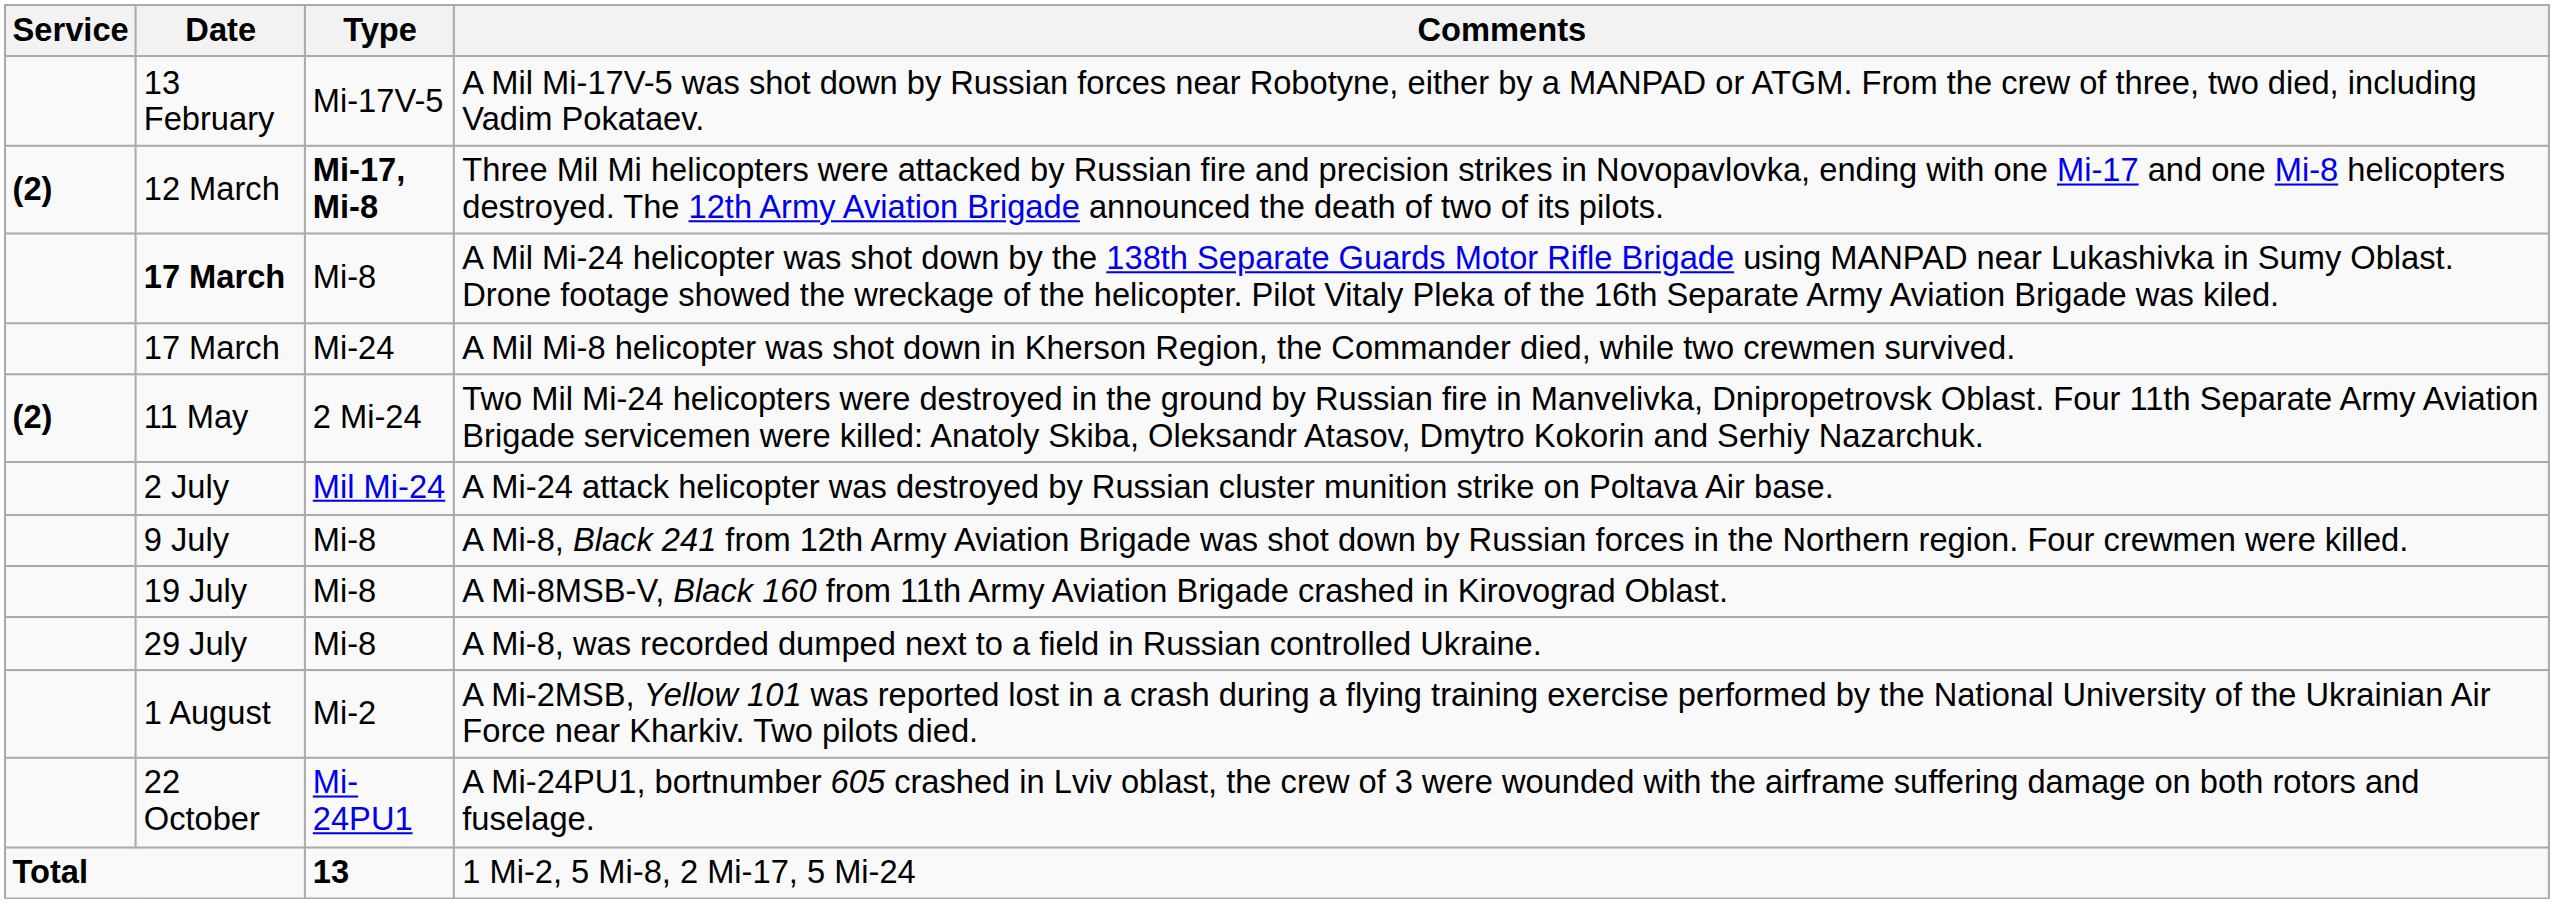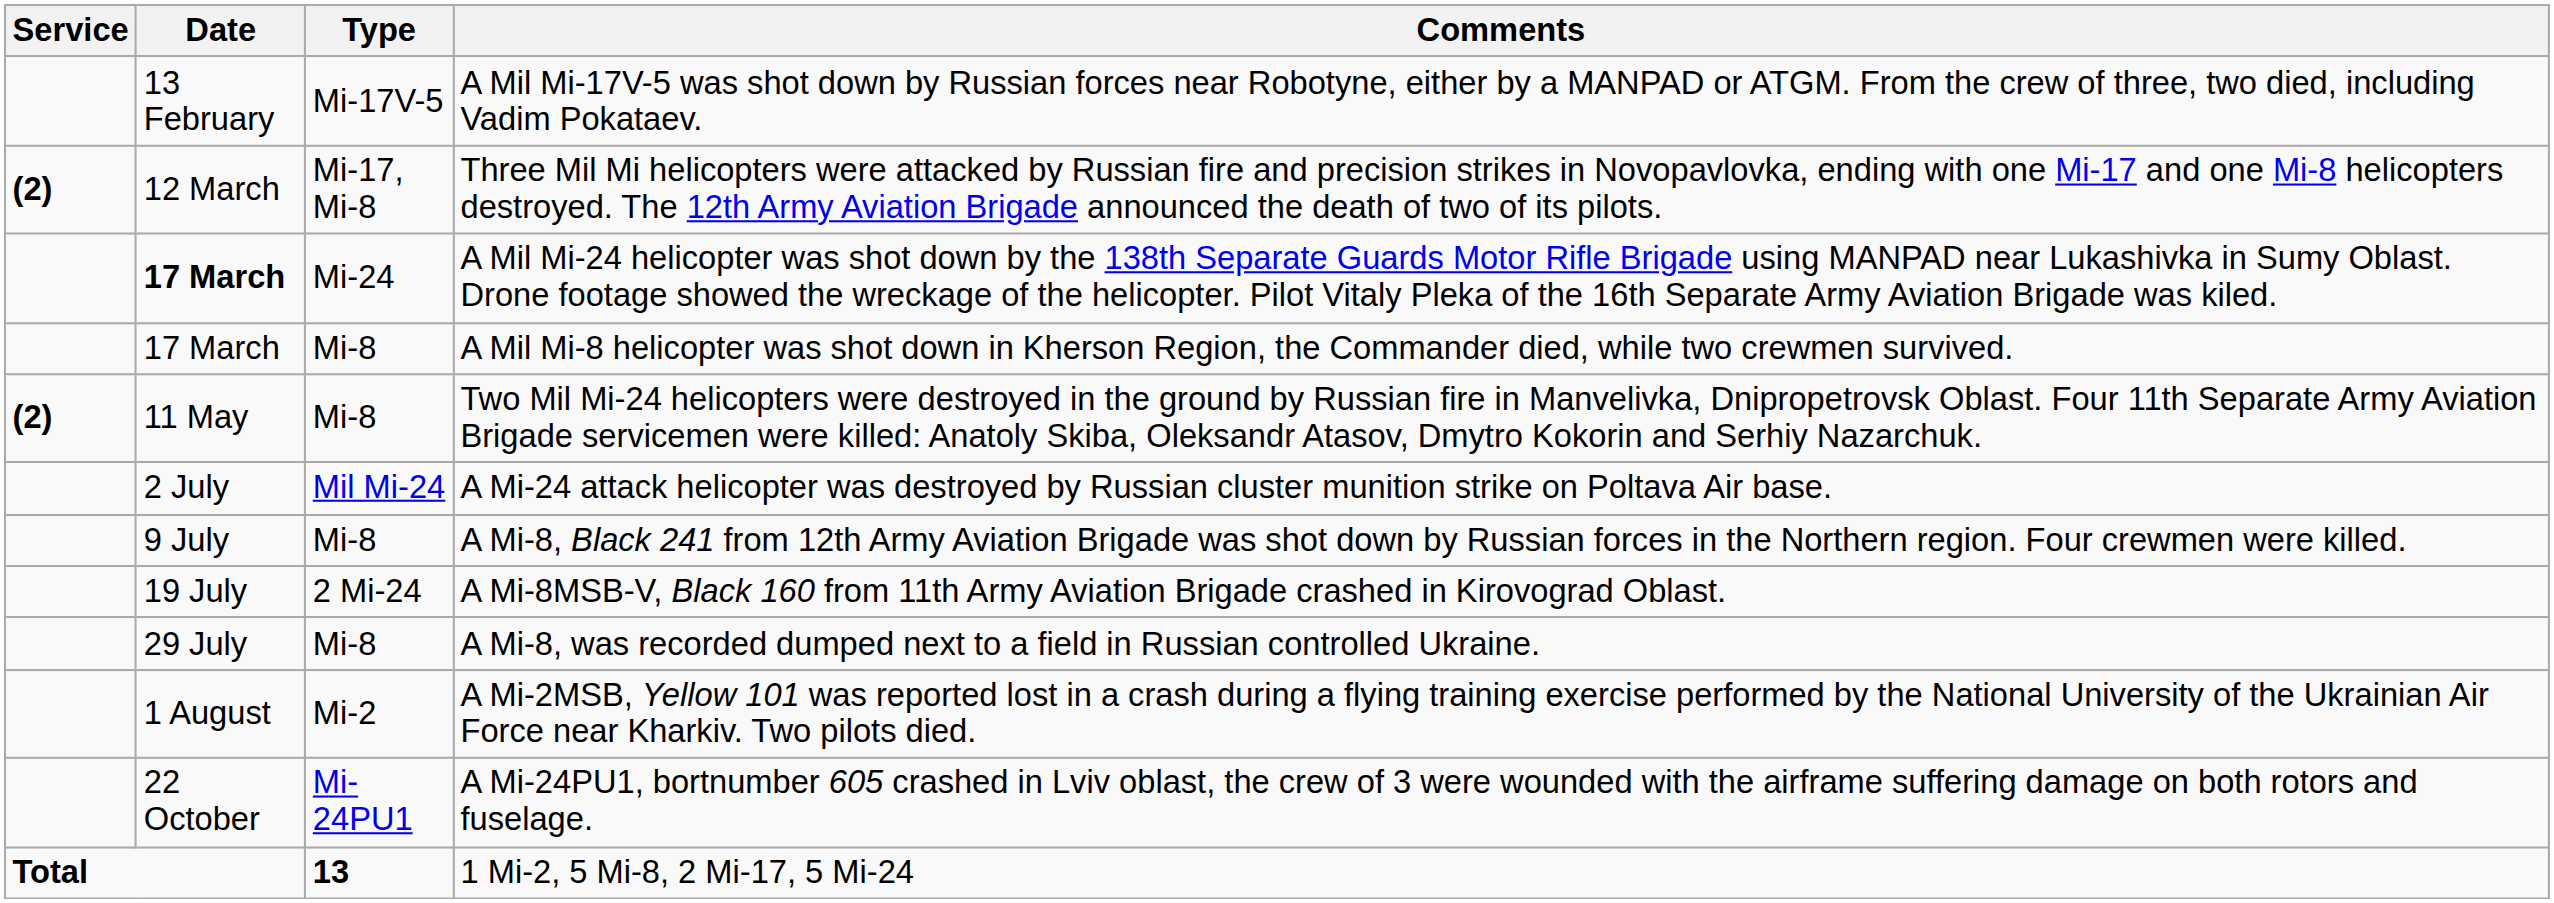(359, 188) bold -> (358, 188) normal
(345, 277) Mi-8 -> (354, 277) Mi-24
(354, 347) Mi-24 -> (345, 347) Mi-8
(367, 417) 2 Mi-24 -> (345, 417) Mi-8
(345, 591) Mi-8 -> (367, 591) 2 Mi-24
